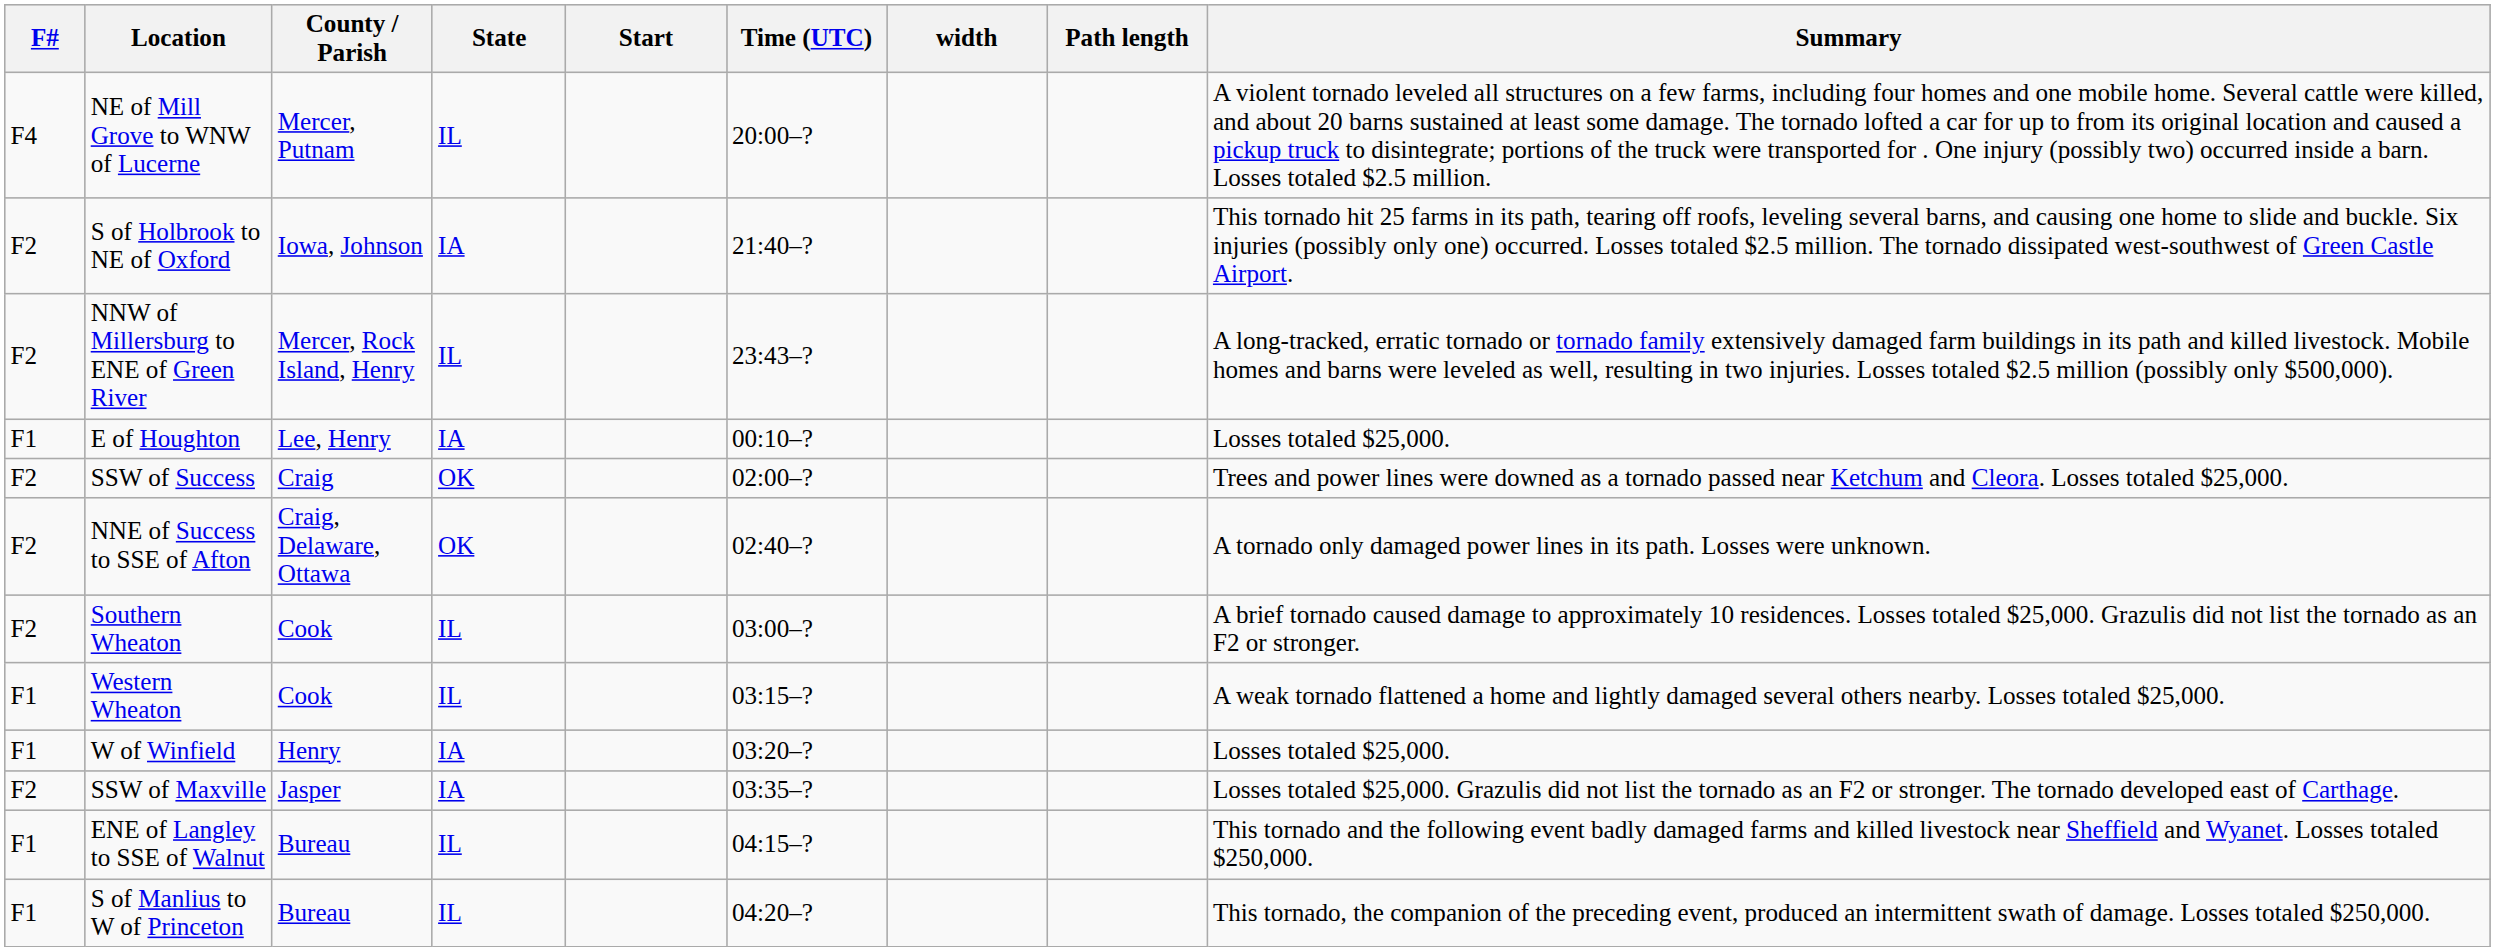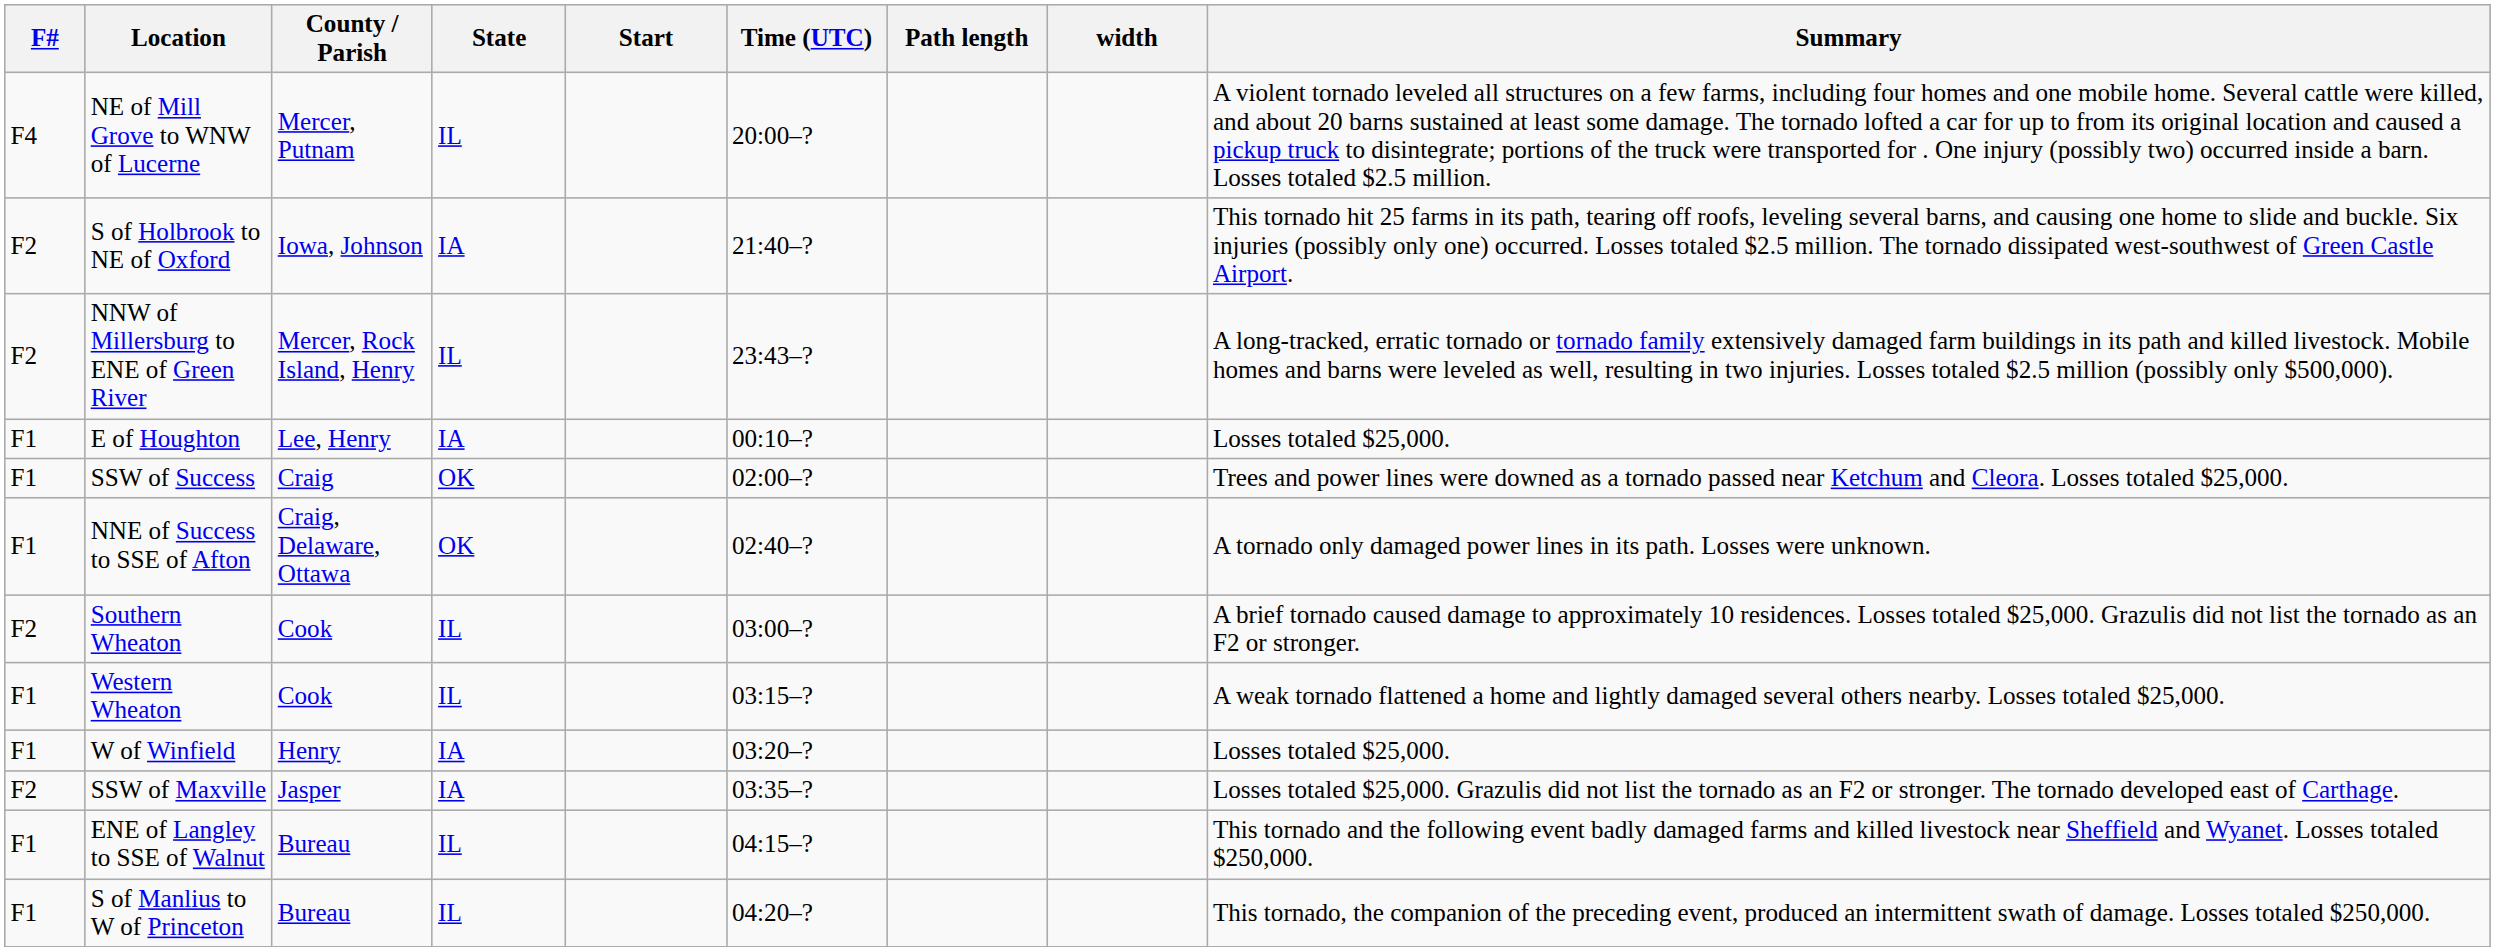columns swapped: (1127, 38) <-> (967, 38)
(24, 477) F2 -> (24, 477) F1
(24, 546) F2 -> (24, 546) F1
